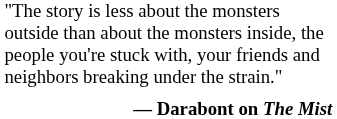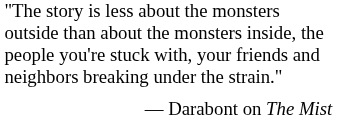(233, 109) bold -> (239, 109) normal
